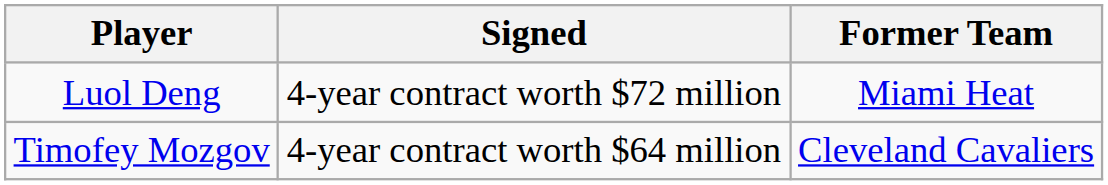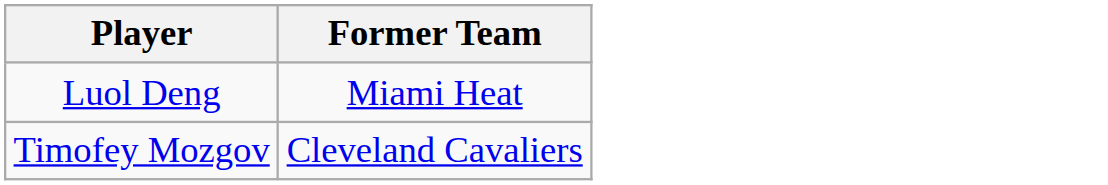- column: (534, 33)
